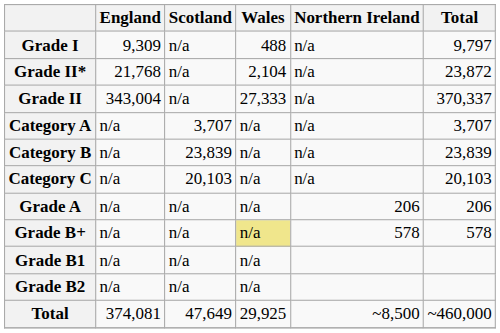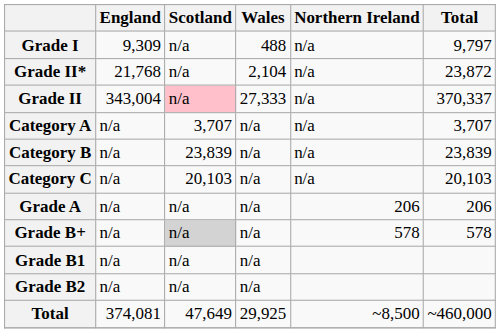(179, 98) no background -> (179, 98) pink background
(179, 233) no background -> (179, 233) lightgrey background
(250, 233) khaki background -> (250, 233) no background
